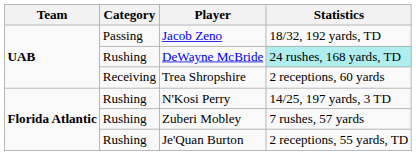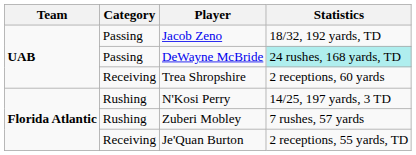(125, 56) Rushing -> (123, 56) Passing
(125, 139) Rushing -> (129, 139) Receiving
